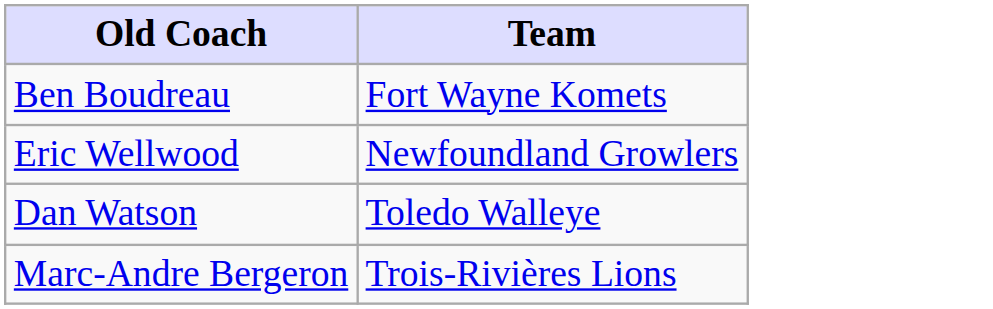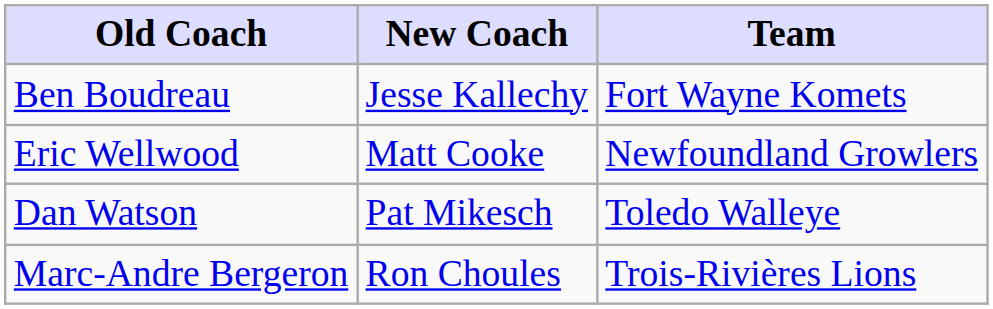+ column: (477, 34)
